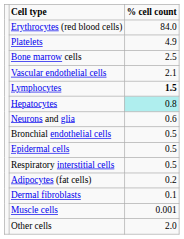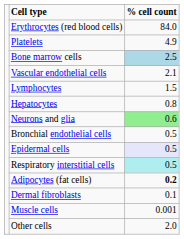(171, 57) no background -> (171, 57) lightblue background
(171, 88) bold -> (171, 88) normal
(171, 103) paleturquoise background -> (171, 103) no background
(171, 119) no background -> (171, 119) lightgreen background
(171, 149) no background -> (171, 149) lavender background
(171, 164) no background -> (171, 164) paleturquoise background
(171, 180) normal -> (171, 180) bold
